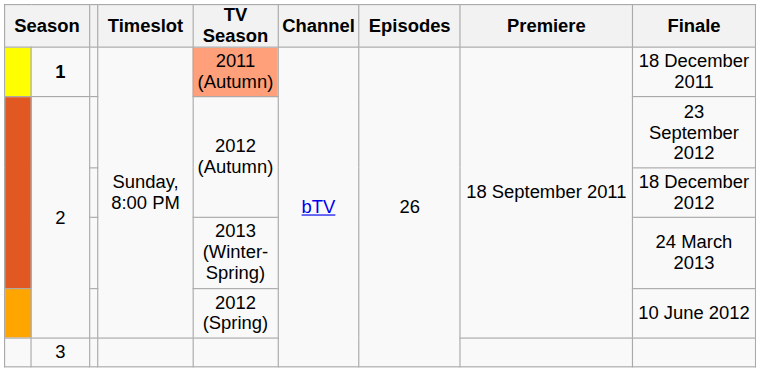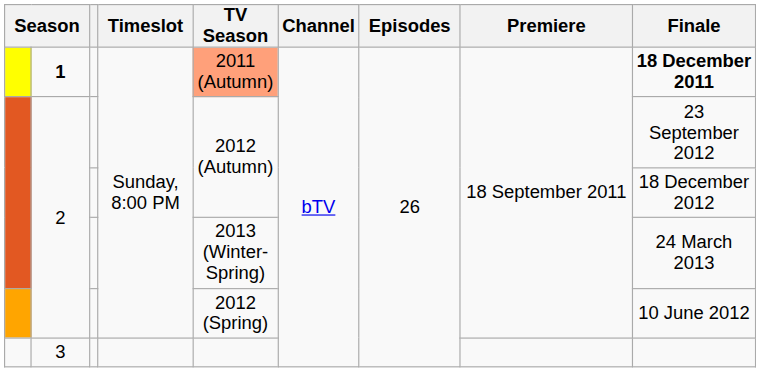(694, 71) normal -> (694, 71) bold
